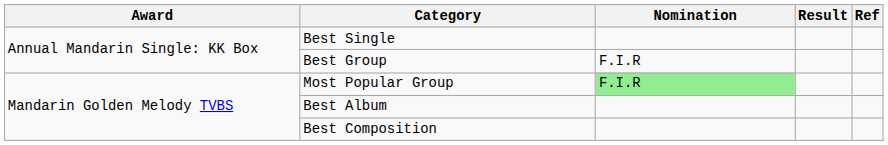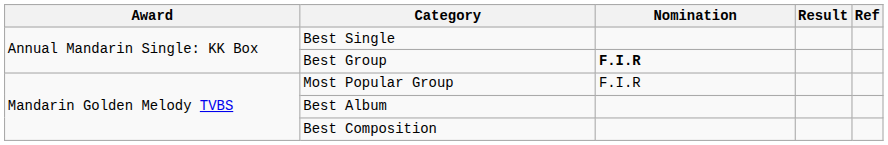(620, 61) normal -> (620, 61) bold
(620, 84) lightgreen background -> (620, 84) no background
